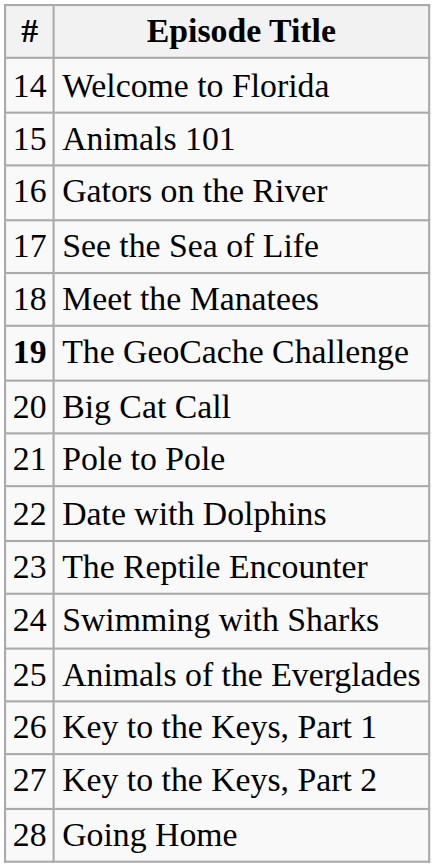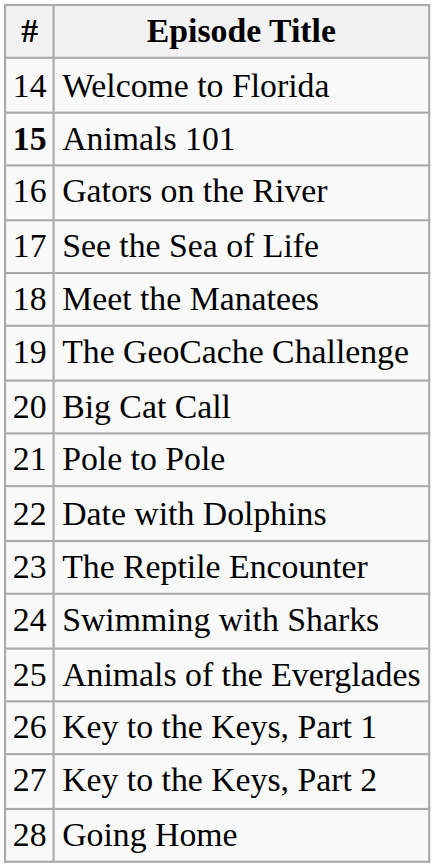(30, 138) normal -> (30, 138) bold
(30, 352) bold -> (30, 352) normal
